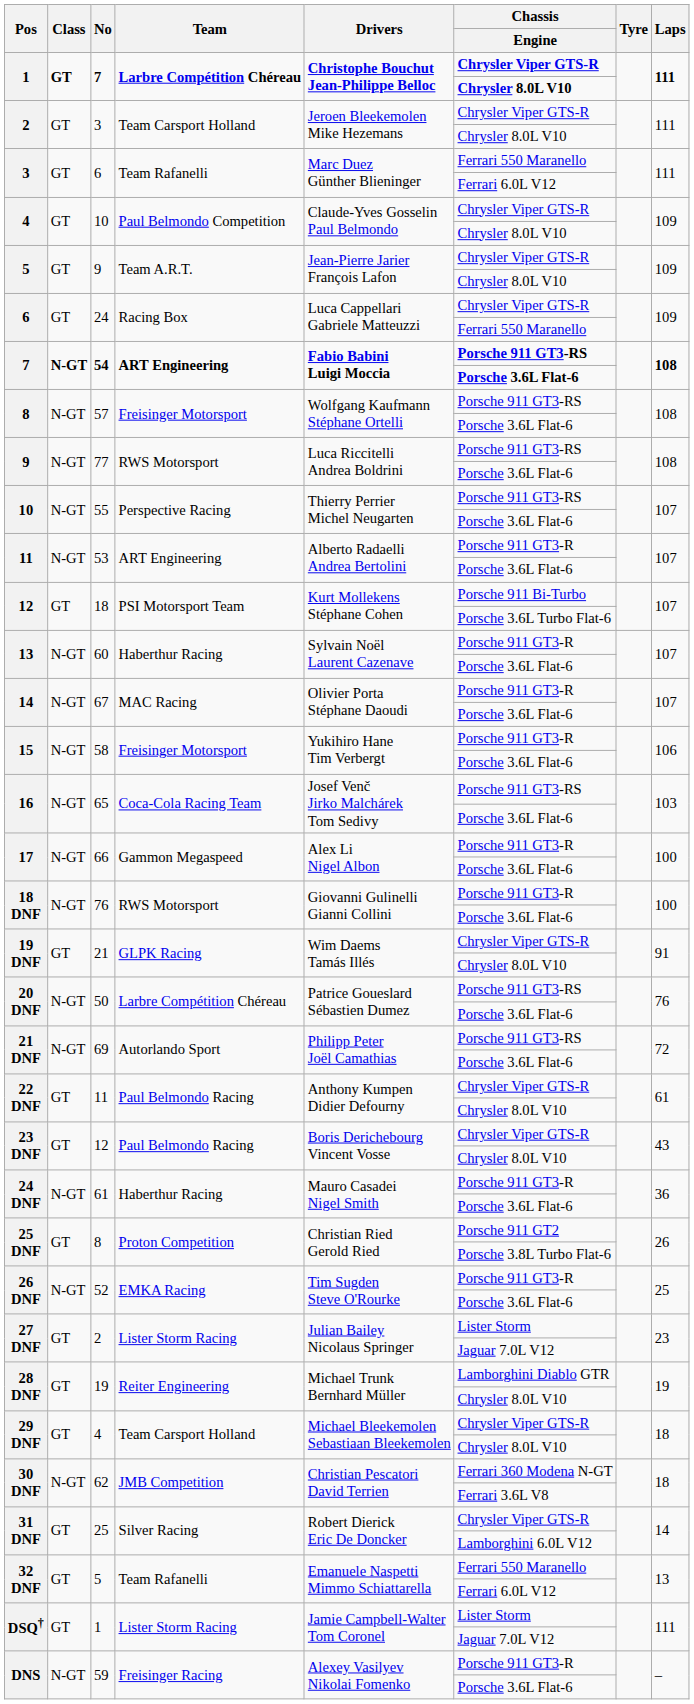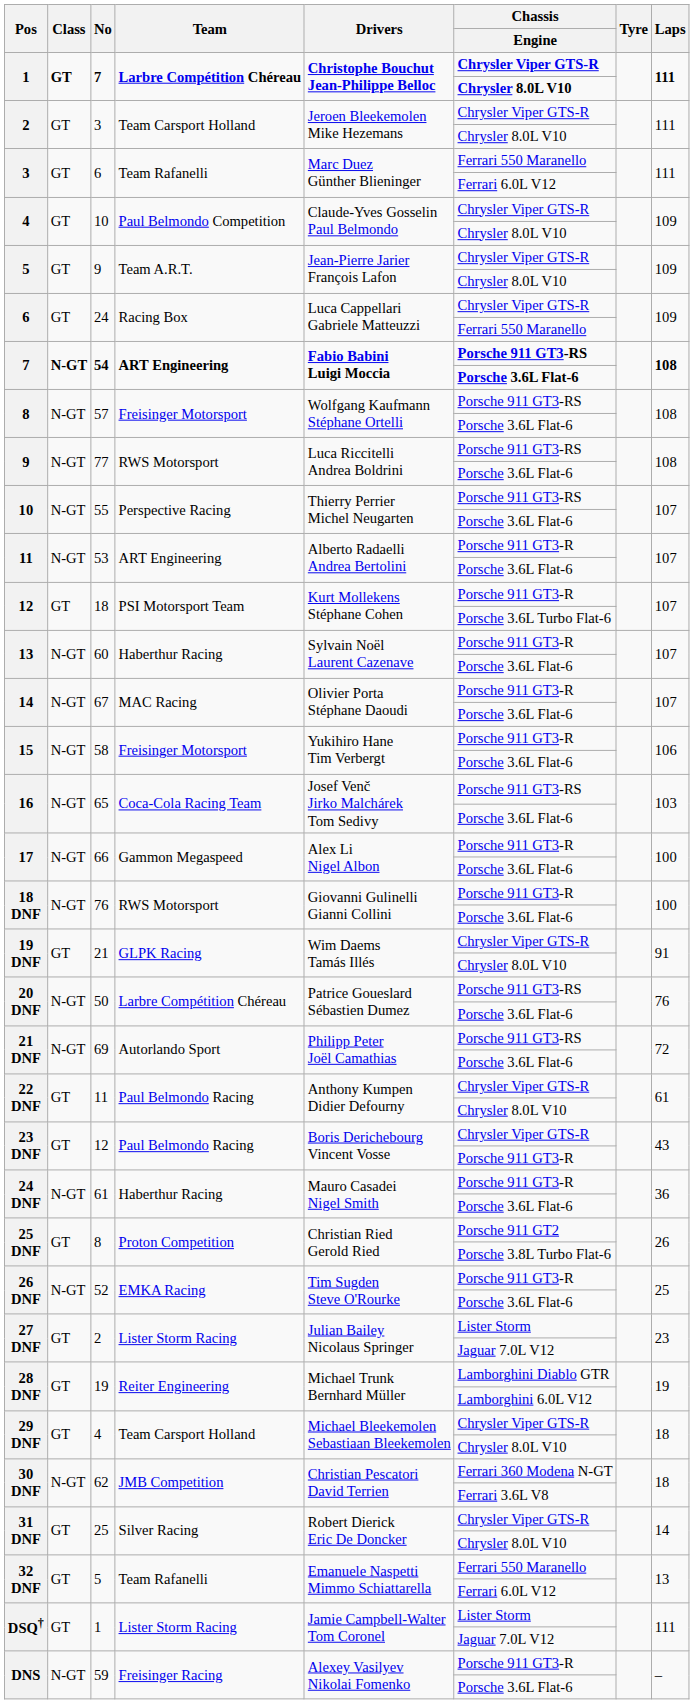(522, 594) Porsche 911 Bi-Turbo -> (516, 594) Porsche 911 GT3-R
(512, 1158) Chrysler 8.0L V10 -> (516, 1158) Porsche 911 GT3-R
(512, 1398) Chrysler 8.0L V10 -> (525, 1398) Lamborghini 6.0L V12
(525, 1542) Lamborghini 6.0L V12 -> (512, 1542) Chrysler 8.0L V10
